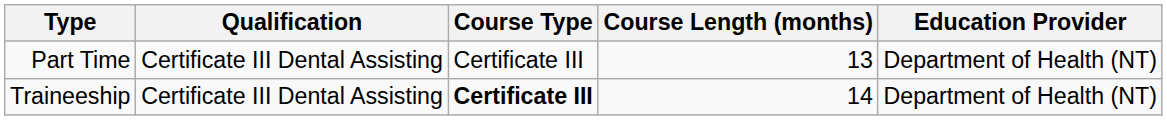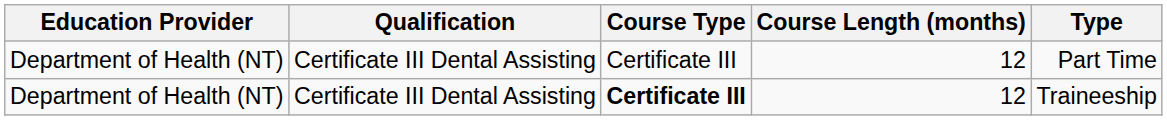columns swapped: (1020, 22) <-> (70, 22)
(860, 59) 13 -> (1013, 59) 12
(860, 96) 14 -> (1013, 96) 12
